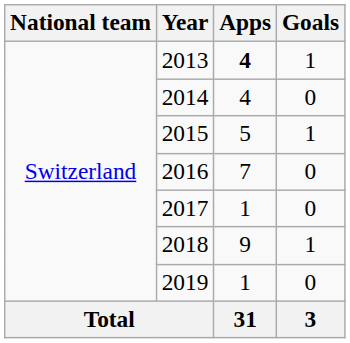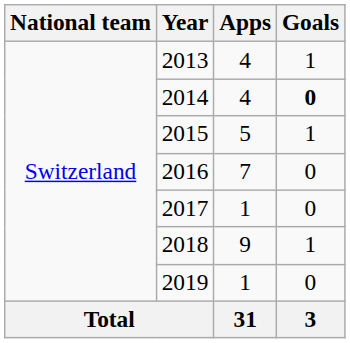(245, 60) bold -> (245, 60) normal
(310, 97) normal -> (310, 97) bold
